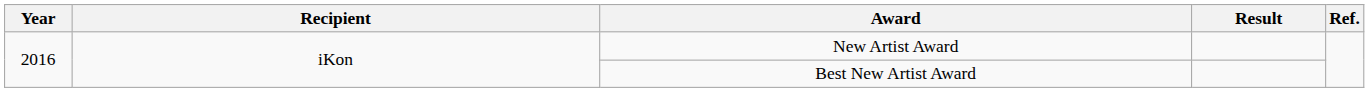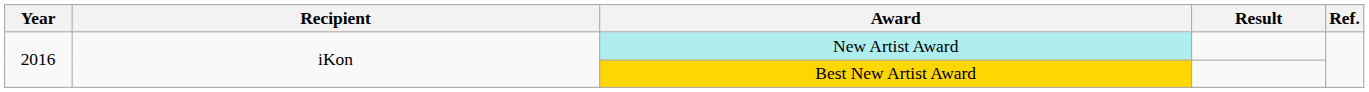(896, 45) no background -> (896, 45) paleturquoise background
(896, 73) no background -> (896, 73) gold background
